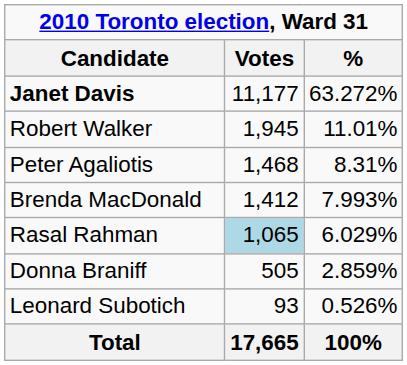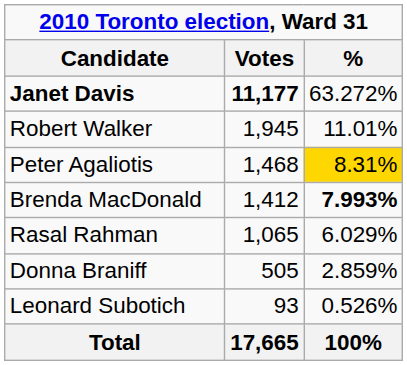(265, 93) normal -> (265, 93) bold
(366, 164) no background -> (366, 164) gold background
(359, 199) normal -> (359, 199) bold
(271, 235) lightblue background -> (271, 235) no background
